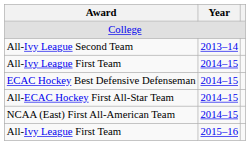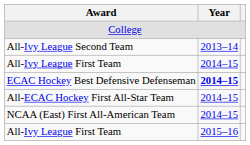(219, 81) normal -> (219, 81) bold
